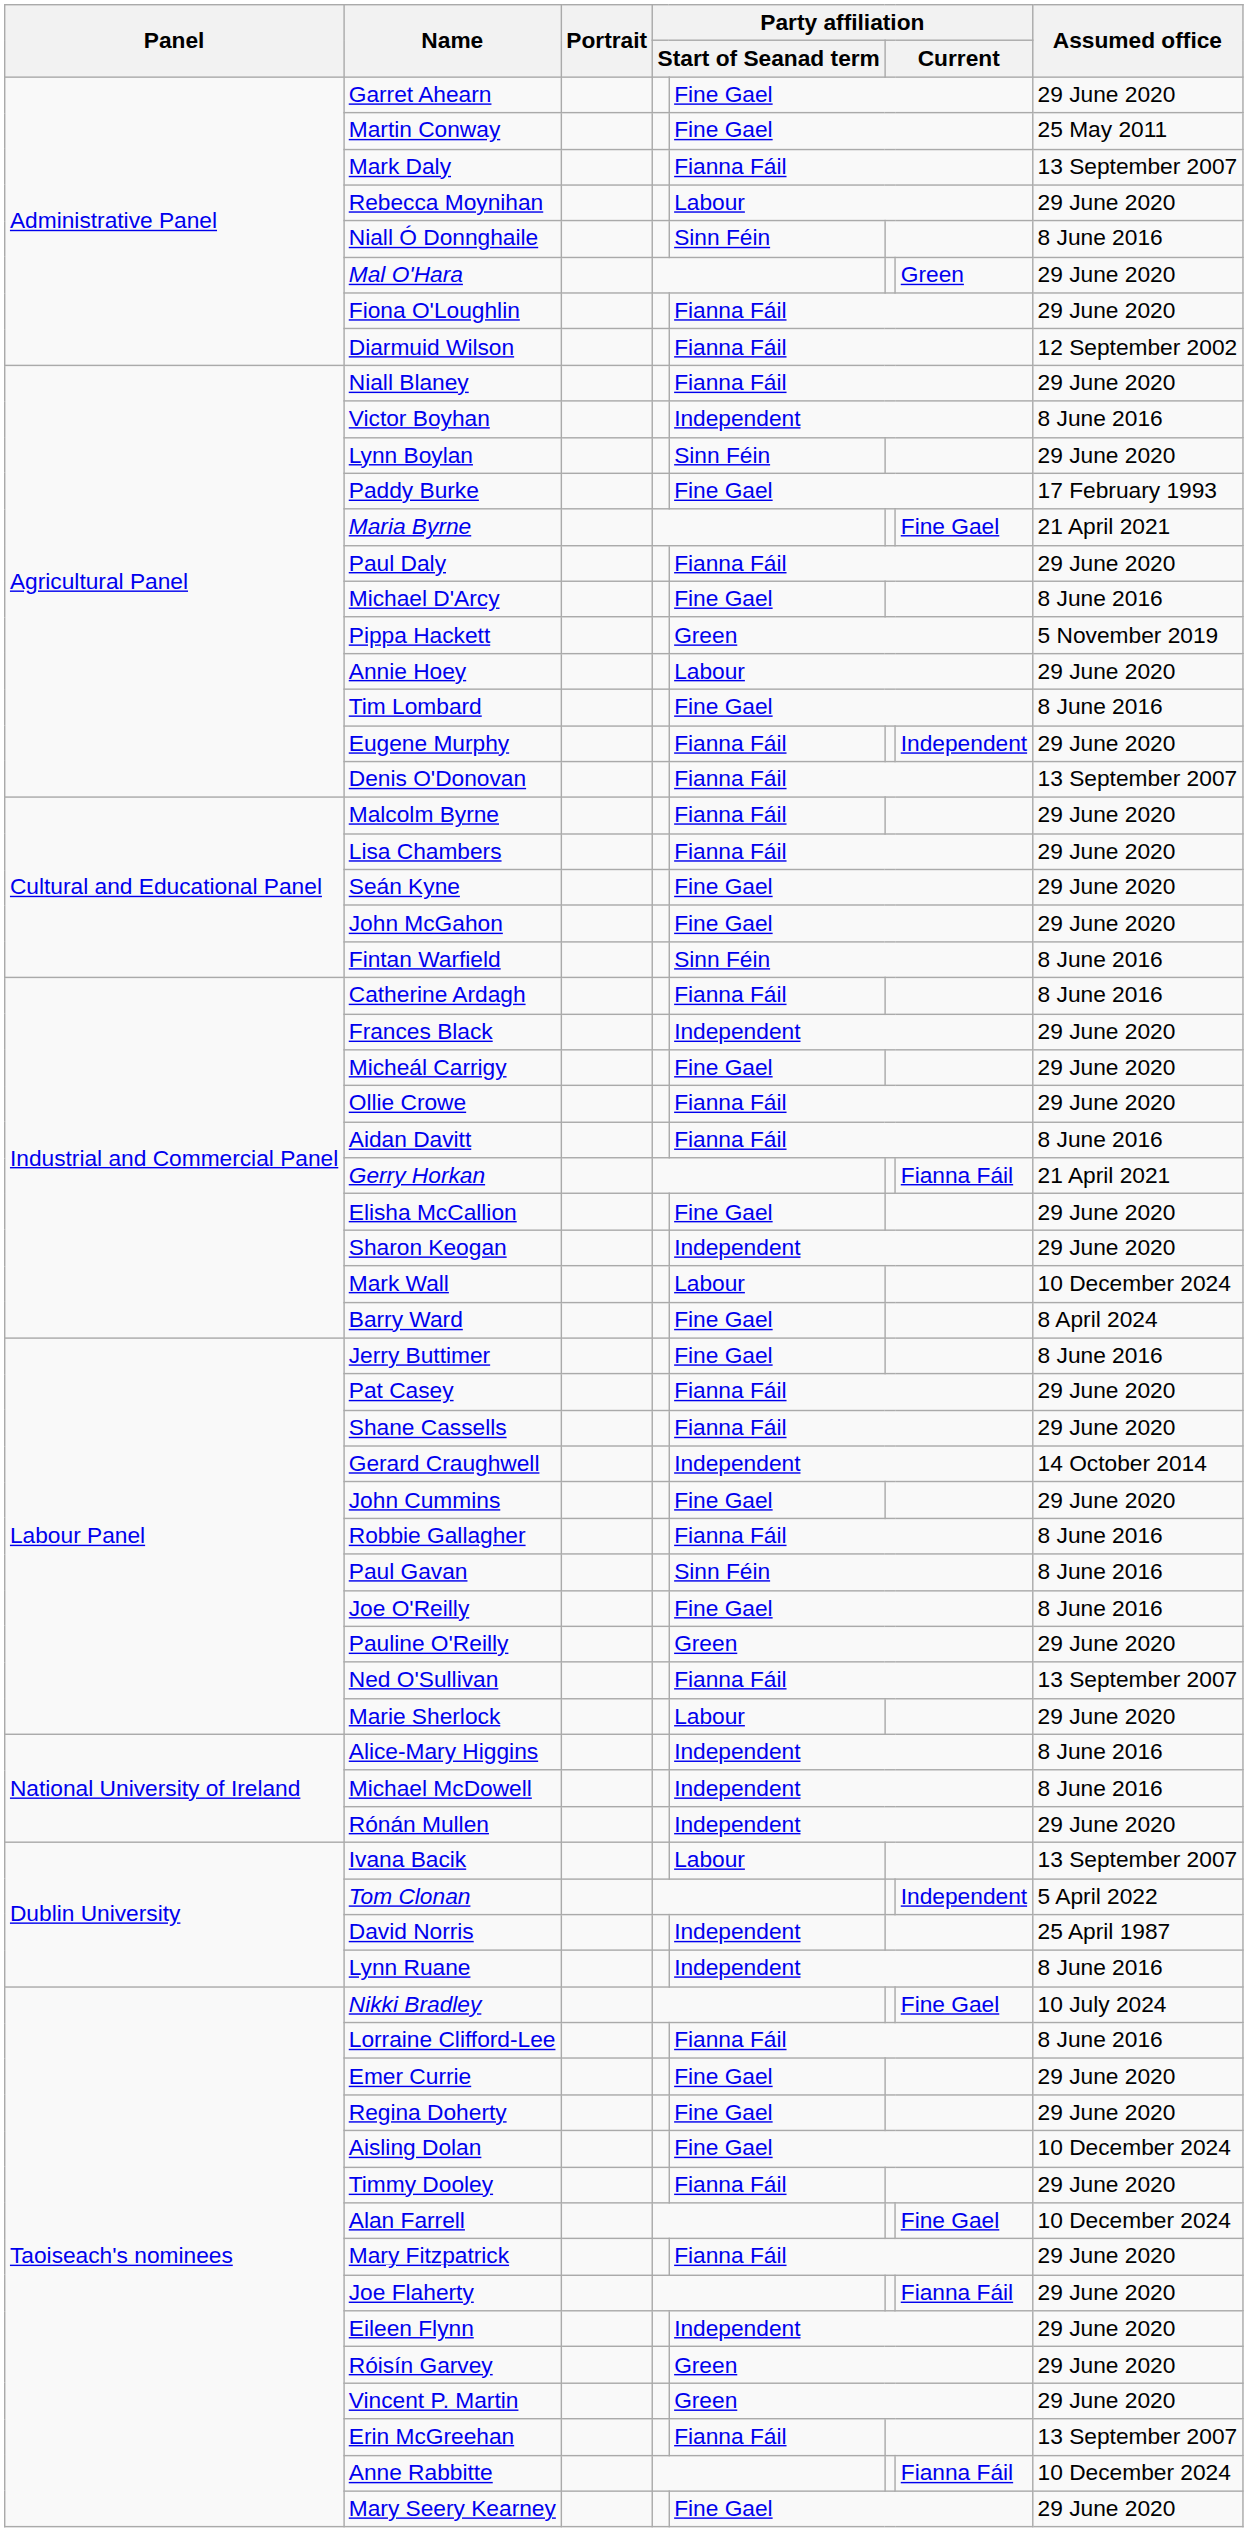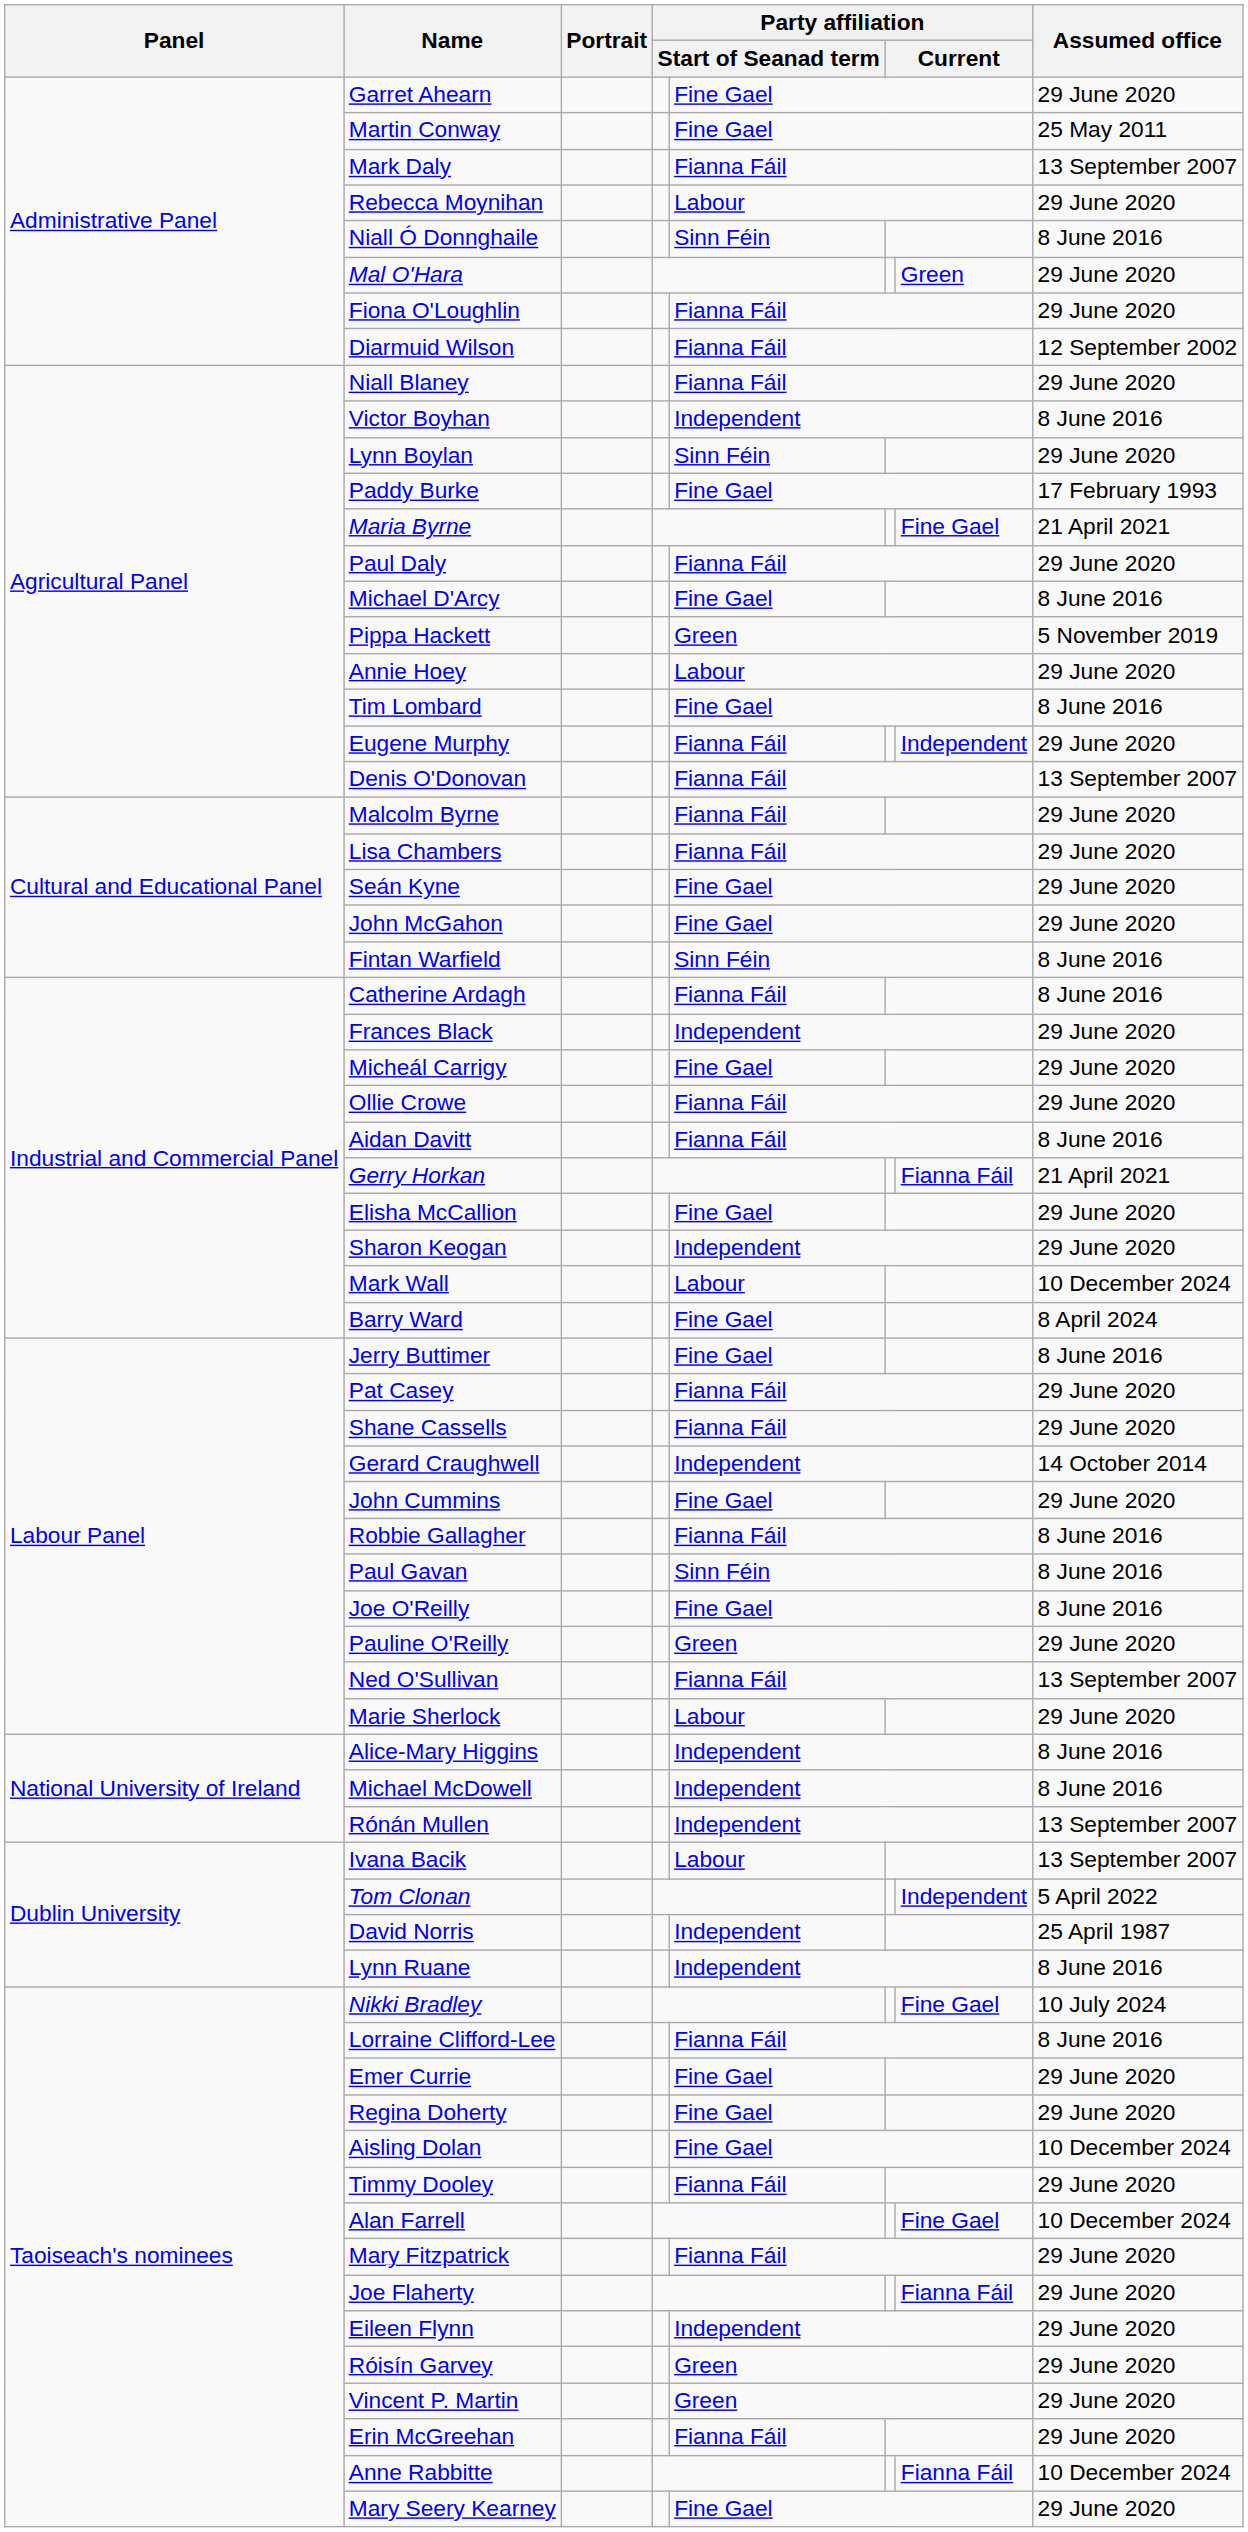(1106, 1824) 29 June 2020 -> (1137, 1824) 13 September 2007
(1137, 2436) 13 September 2007 -> (1106, 2436) 29 June 2020
